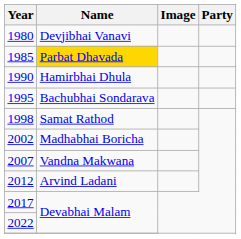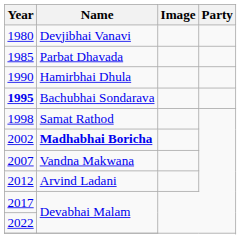(81, 56) gold background -> (81, 56) no background
(21, 98) normal -> (21, 98) bold
(92, 139) normal -> (96, 139) bold
